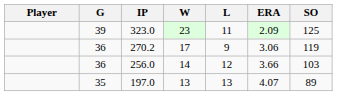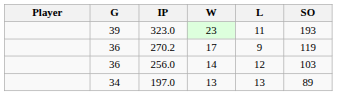- column: (269, 13)
(311, 30) 125 -> (308, 30) 193
(100, 82) 35 -> (114, 82) 34
